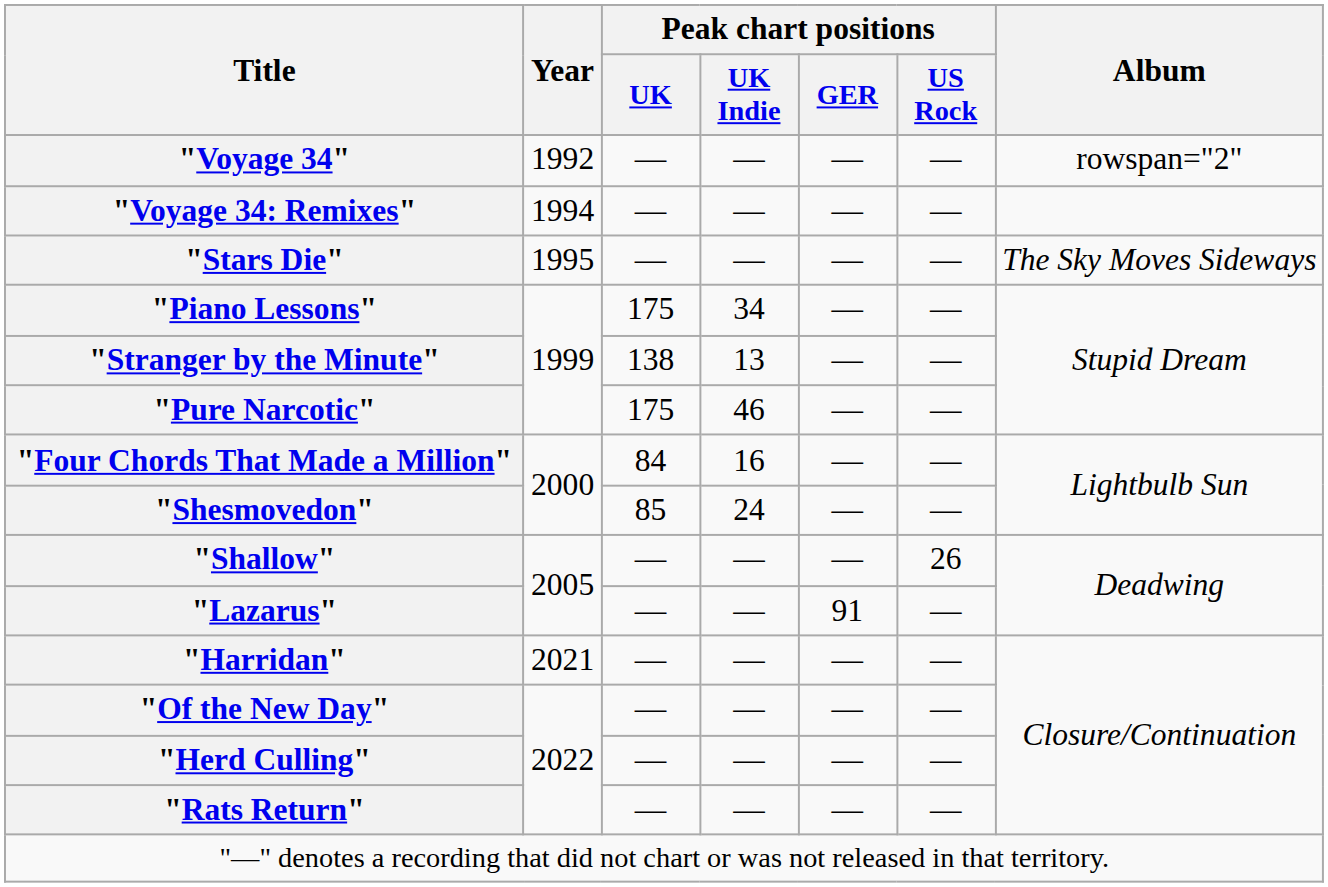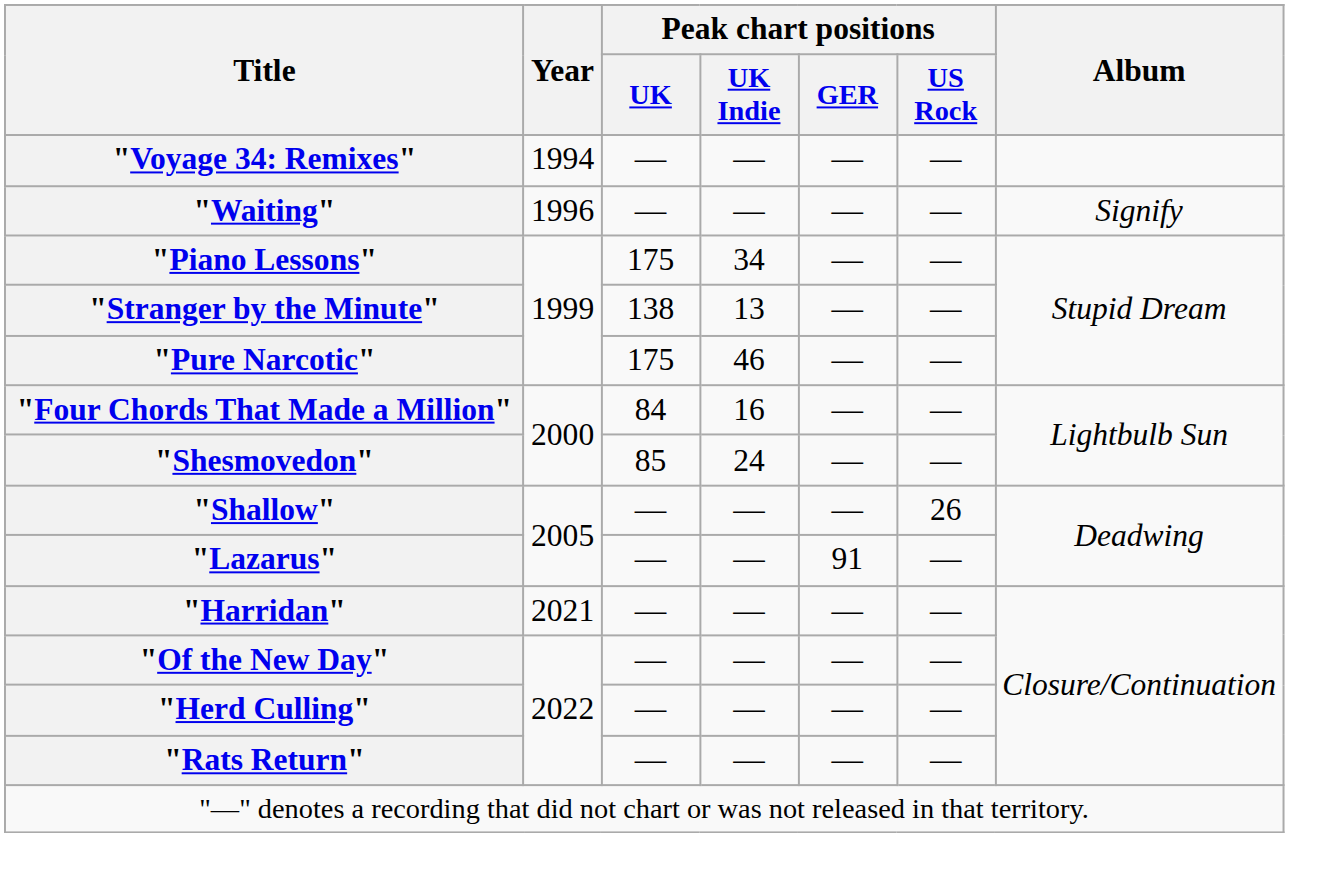- row: (264, 159)
- row: (264, 259)
+ row: (264, 209)
